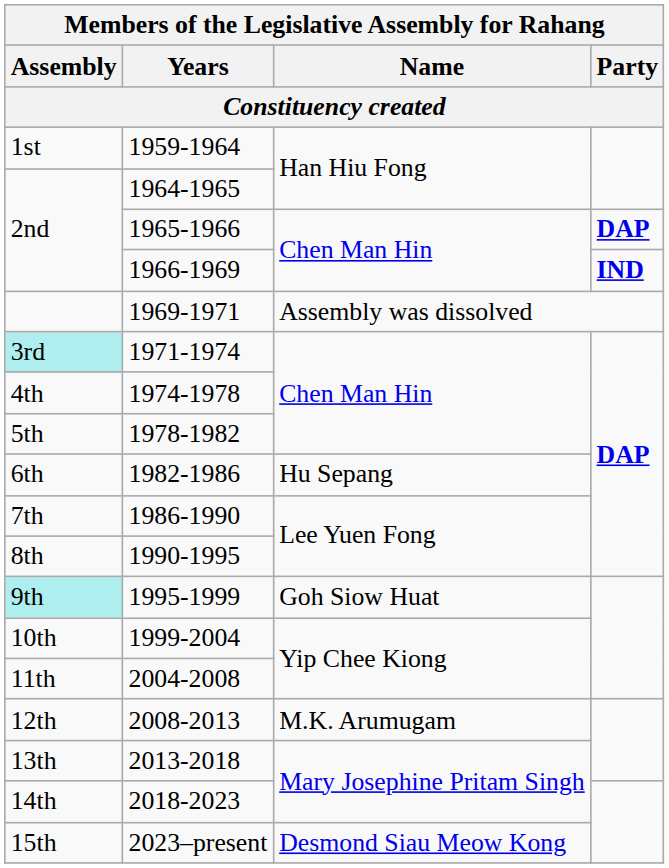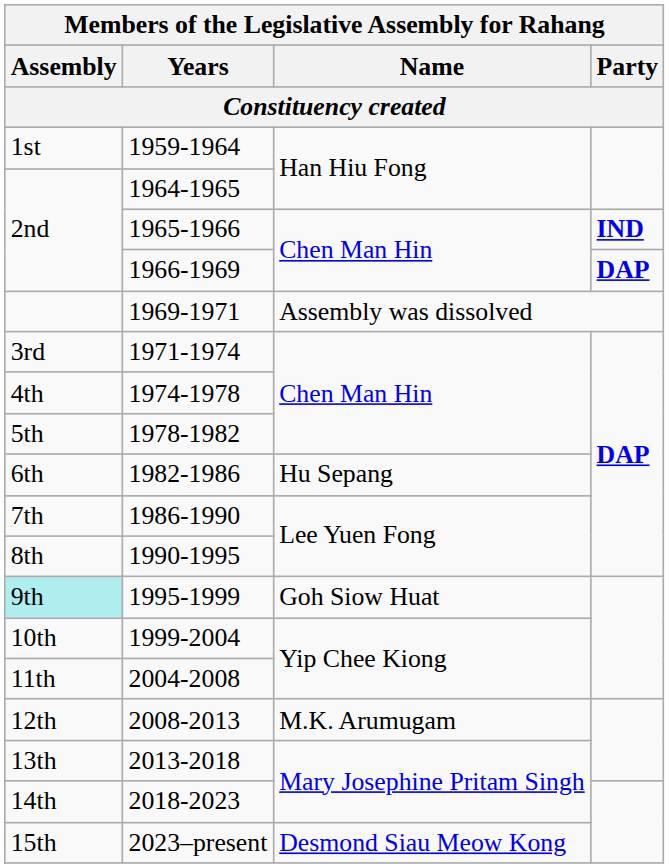(623, 229) DAP -> (620, 229) IND
(620, 270) IND -> (623, 270) DAP
(28, 351) paleturquoise background -> (28, 351) no background
